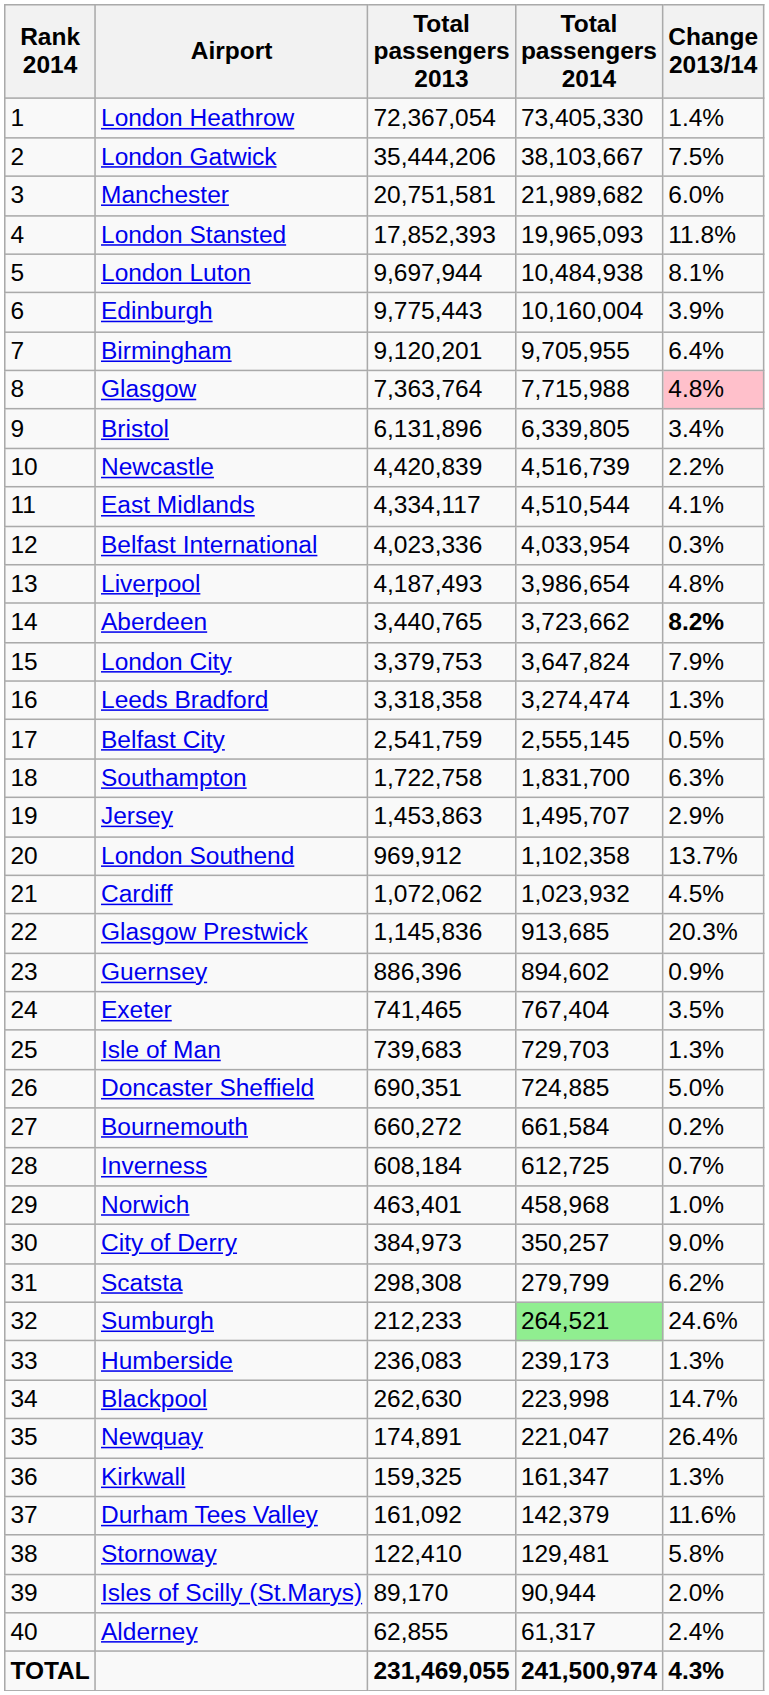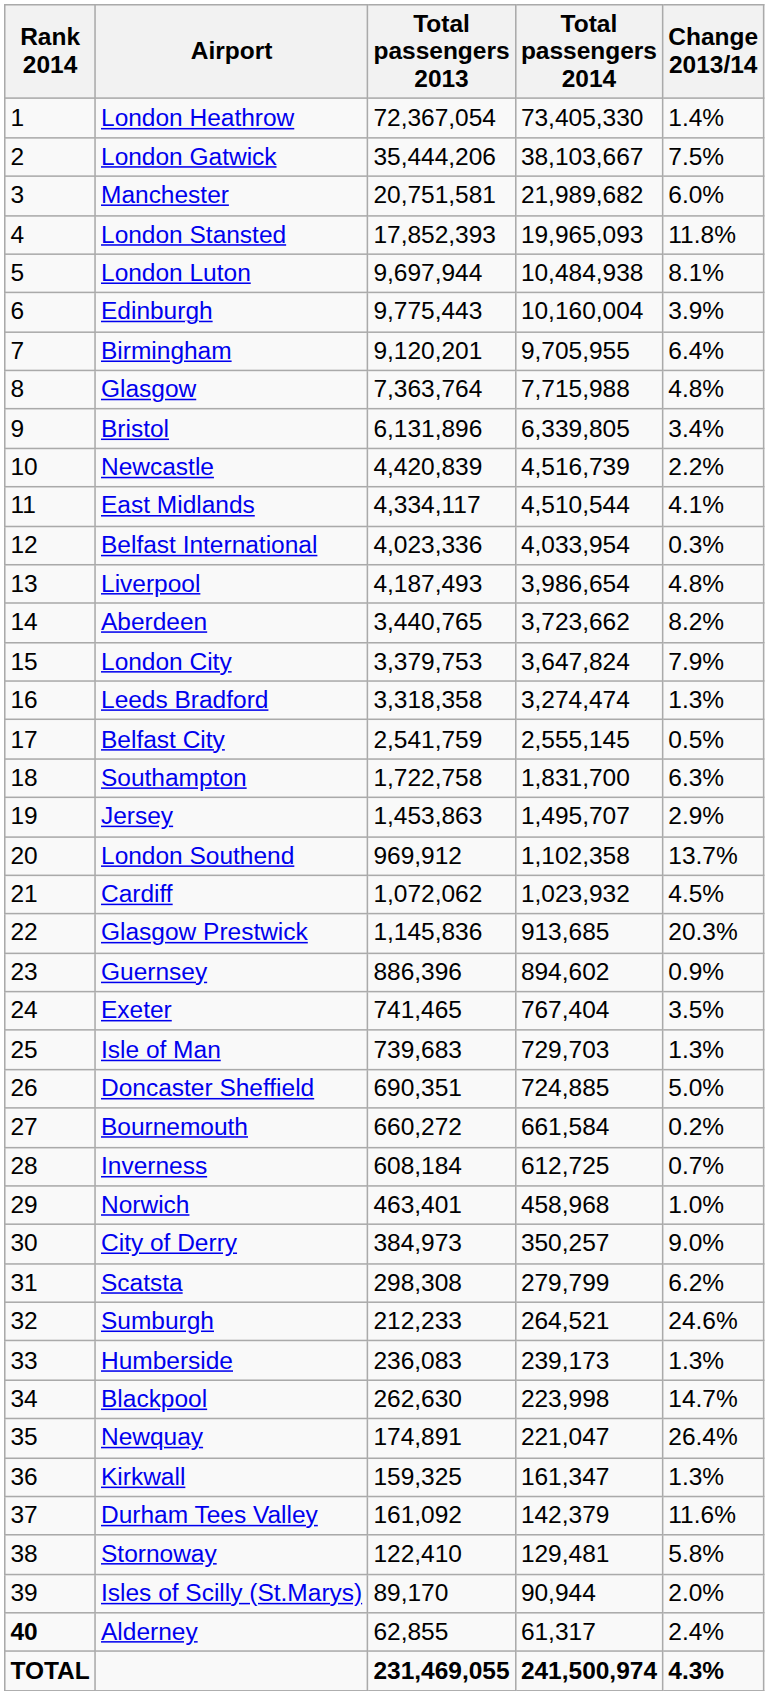(696, 389) pink background -> (696, 389) no background
(696, 622) bold -> (696, 622) normal
(565, 1321) lightgreen background -> (565, 1321) no background
(24, 1631) normal -> (24, 1631) bold
